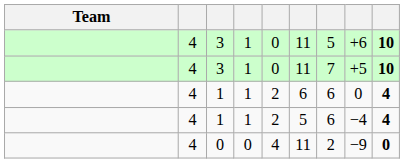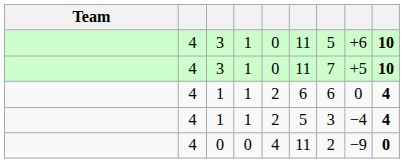(331, 119) 6 -> (331, 119) 3
